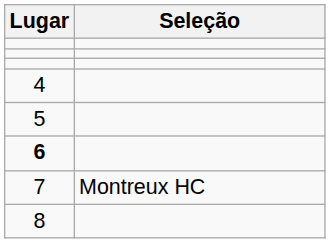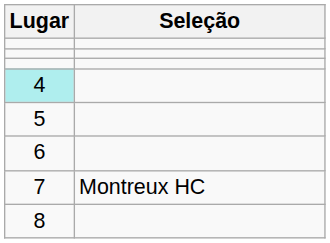(39, 85) no background -> (39, 85) paleturquoise background
(39, 153) bold -> (39, 153) normal
